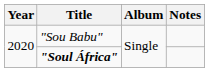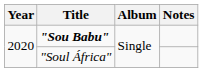(71, 36) normal -> (75, 36) bold
(79, 57) bold -> (76, 57) normal
